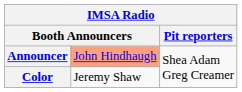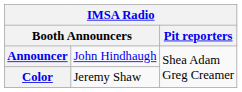(115, 56) lightsalmon background -> (115, 56) no background
